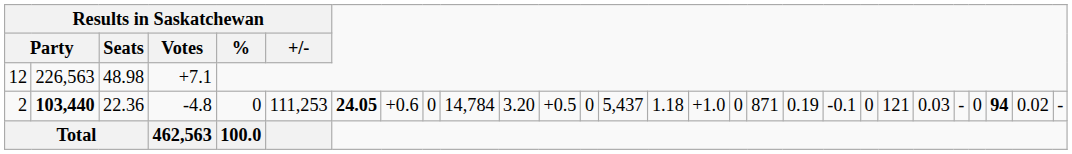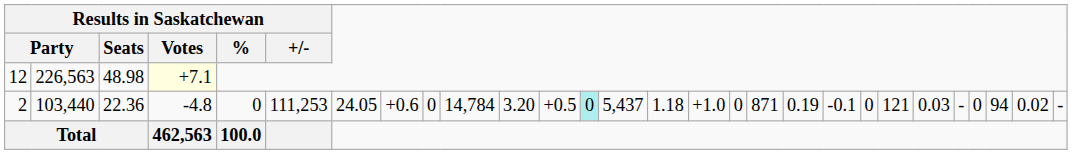(195, 76) no background -> (195, 76) lightyellow background
(65, 105) bold -> (65, 105) normal
(357, 105) bold -> (357, 105) normal
(589, 105) no background -> (589, 105) paleturquoise background
(999, 105) bold -> (999, 105) normal
